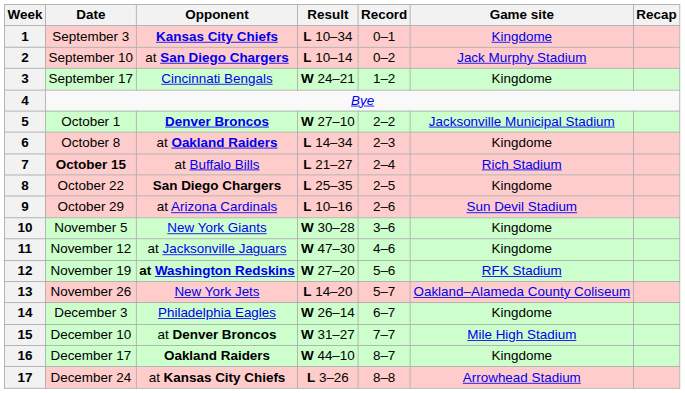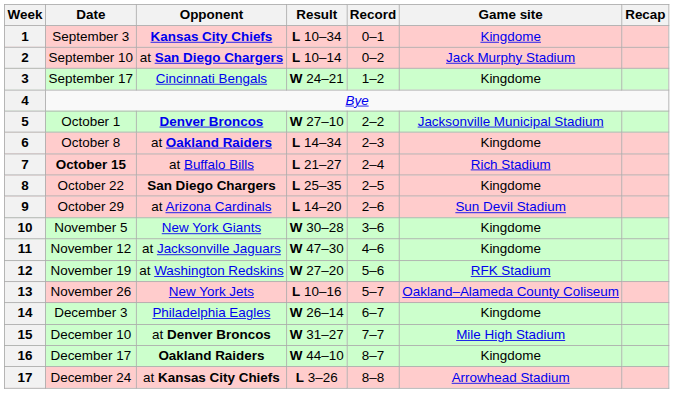(328, 206) L 10–16 -> (317, 206) L 14–20
(217, 270) bold -> (211, 270) normal
(328, 292) L 14–20 -> (317, 292) L 10–16
